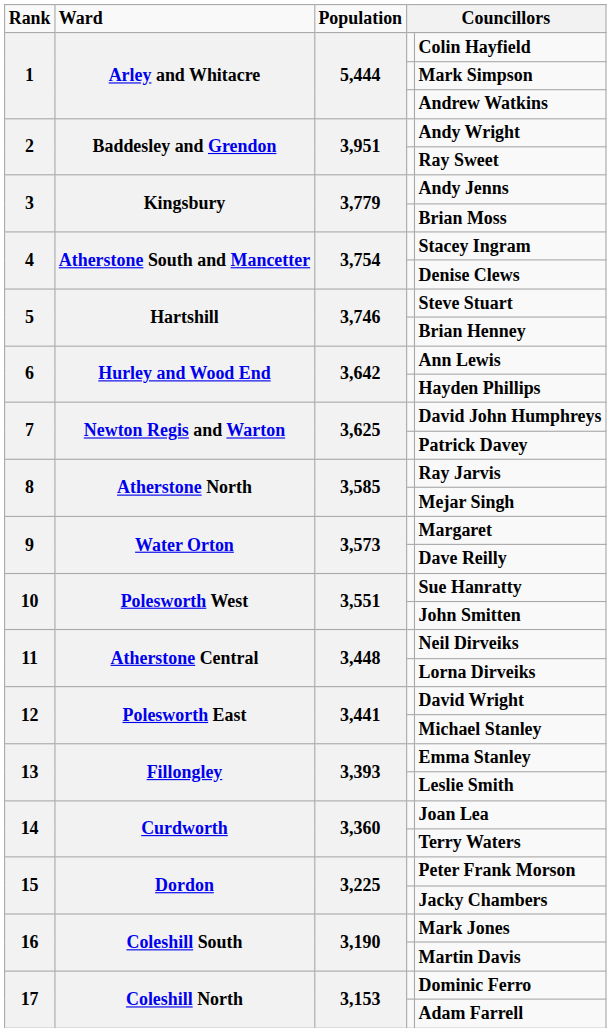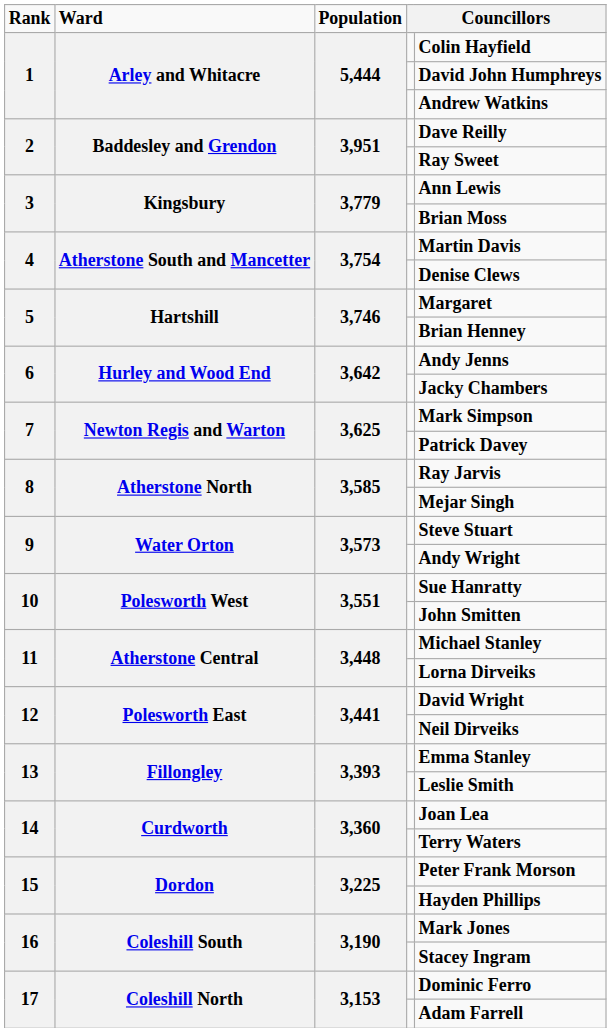(476, 75) Mark Simpson -> (510, 75) David John Humphreys
(469, 132) Andy Wright -> (463, 132) Dave Reilly
(464, 189) Andy Jenns -> (460, 189) Ann Lewis
(475, 246) Stacey Ingram -> (470, 246) Martin Davis
(466, 302) Steve Stuart -> (455, 302) Margaret
(460, 359) Ann Lewis -> (464, 359) Andy Jenns
(480, 388) Hayden Phillips -> (483, 388) Jacky Chambers
(510, 416) David John Humphreys -> (476, 416) Mark Simpson
(455, 530) Margaret -> (466, 530) Steve Stuart
(463, 558) Dave Reilly -> (469, 558) Andy Wright
(469, 643) Neil Dirveiks -> (480, 643) Michael Stanley
(480, 729) Michael Stanley -> (469, 729) Neil Dirveiks
(483, 899) Jacky Chambers -> (480, 899) Hayden Phillips
(470, 956) Martin Davis -> (475, 956) Stacey Ingram
